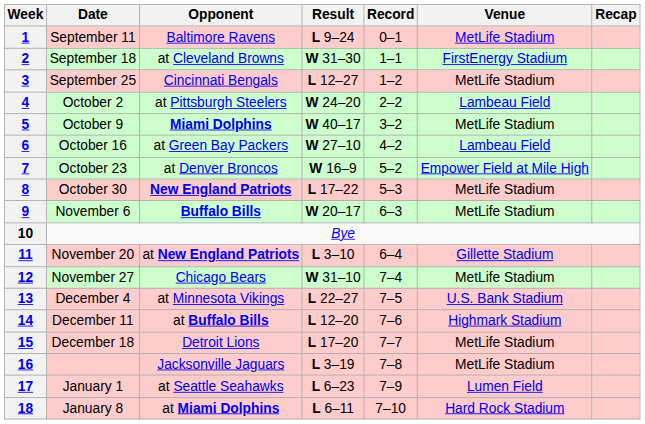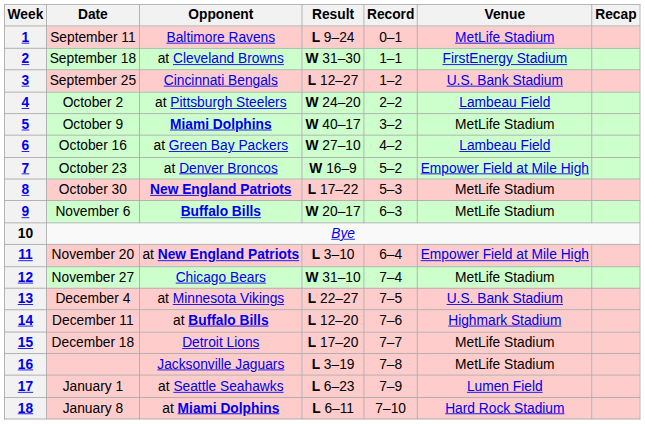(505, 80) MetLife Stadium -> (505, 80) U.S. Bank Stadium
(505, 255) Gillette Stadium -> (505, 255) Empower Field at Mile High
